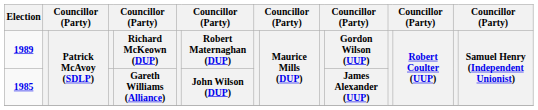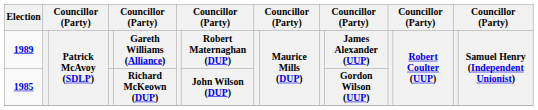(145, 49) Richard McKeown (DUP) -> (145, 49) Gareth Williams (Alliance)
(356, 49) Gordon Wilson (UUP) -> (356, 49) James Alexander (UUP)
(145, 87) Gareth Williams (Alliance) -> (145, 87) Richard McKeown (DUP)
(356, 87) James Alexander (UUP) -> (356, 87) Gordon Wilson (UUP)
